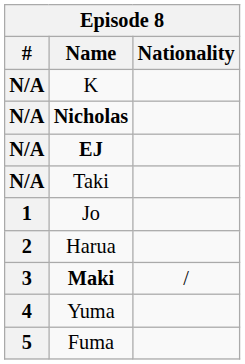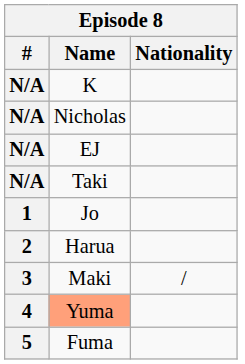(91, 117) bold -> (90, 117) normal
(91, 149) bold -> (90, 149) normal
(91, 278) bold -> (90, 278) normal
(91, 310) no background -> (90, 310) lightsalmon background
